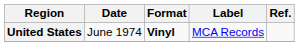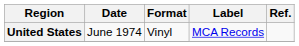(161, 32) bold -> (160, 32) normal
